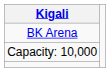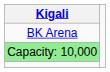(52, 52) no background -> (52, 52) lightgreen background
